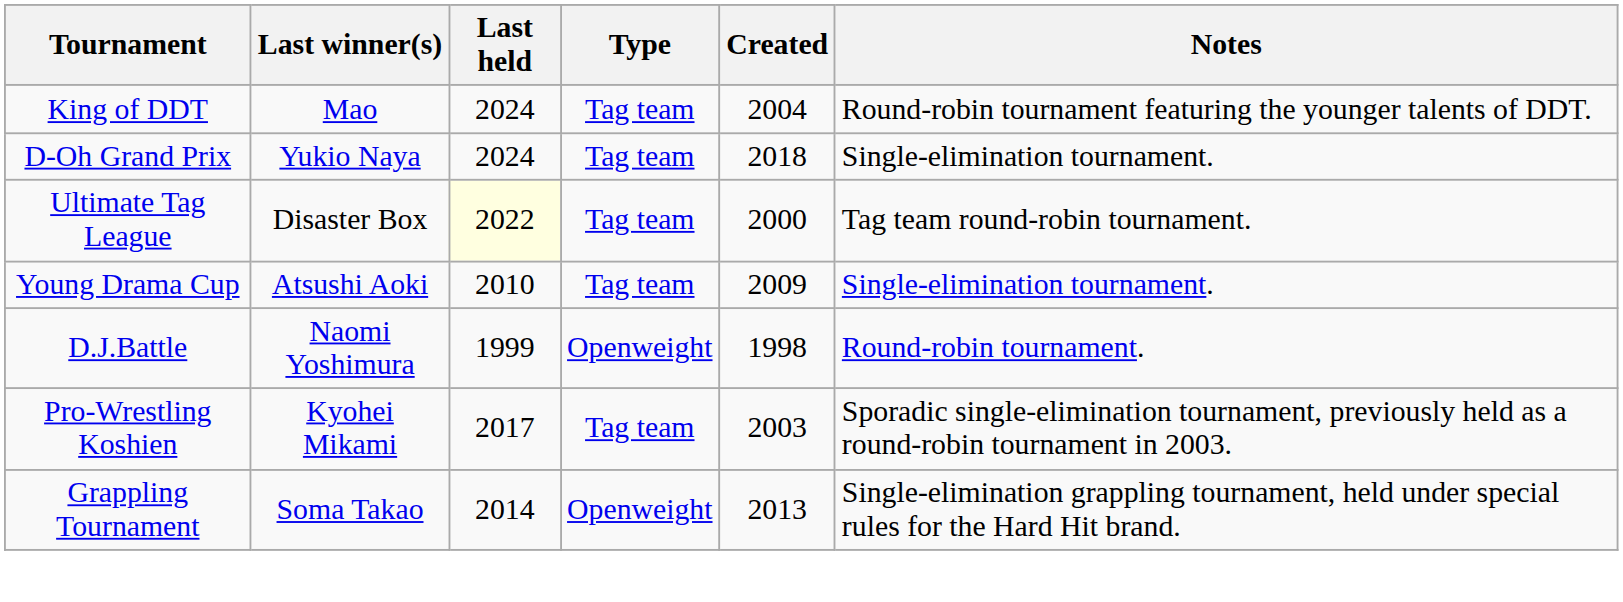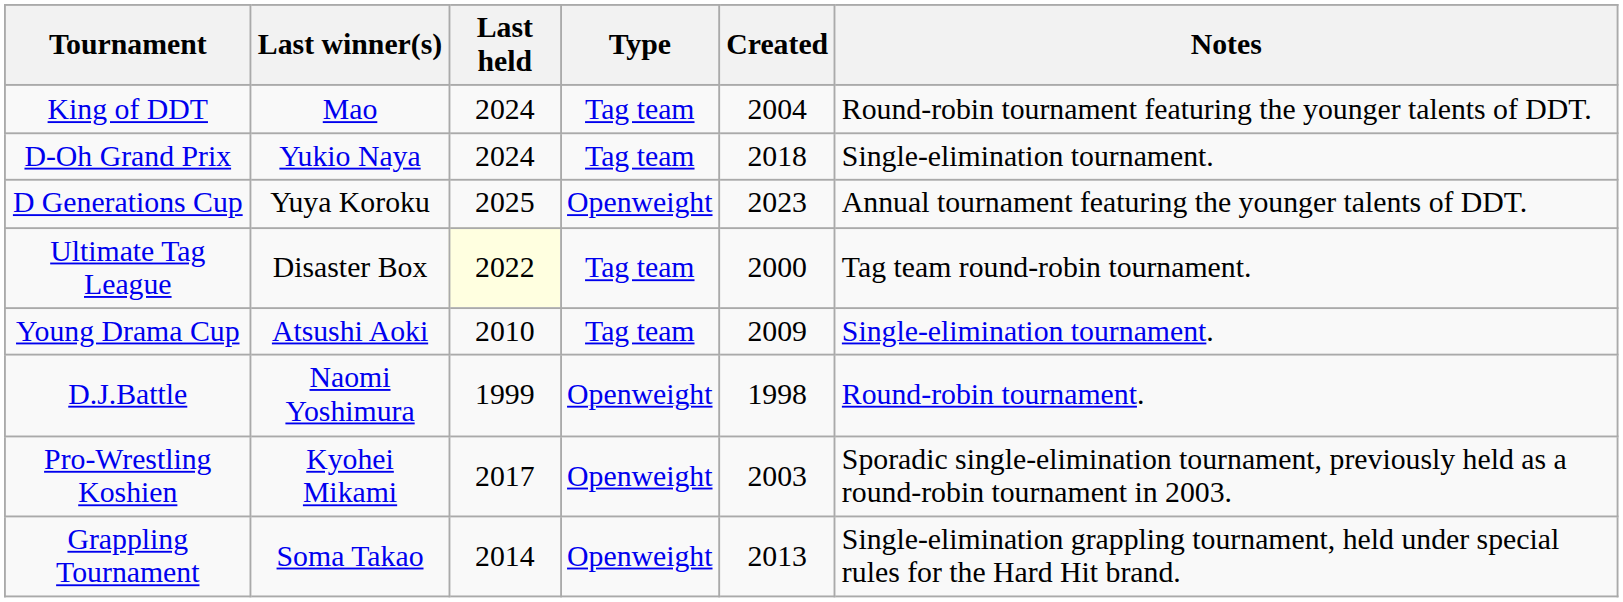+ row: (128, 203)
(640, 428) Tag team -> (640, 475) Openweight
